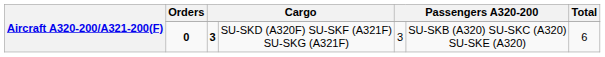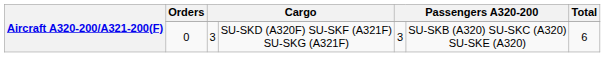(186, 36) bold -> (186, 36) normal
(213, 36) bold -> (213, 36) normal
